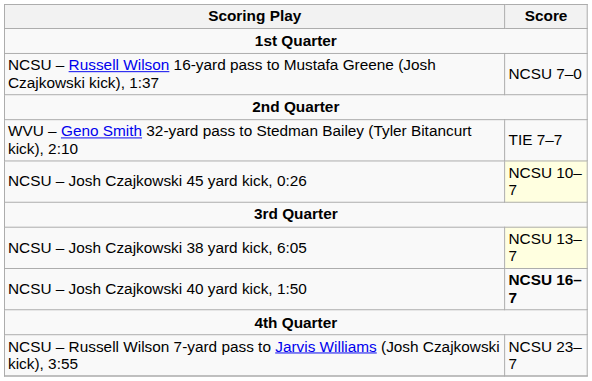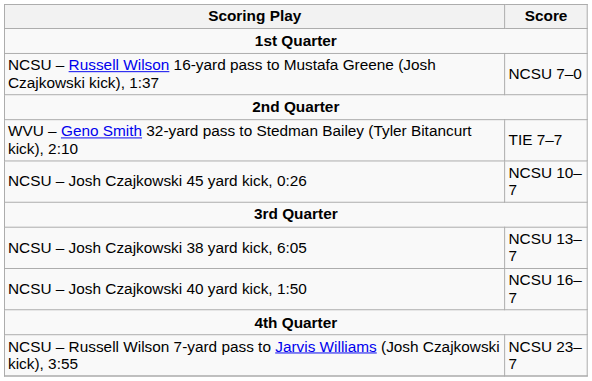(545, 181) lightyellow background -> (545, 181) no background
(545, 247) lightyellow background -> (545, 247) no background
(545, 289) bold -> (545, 289) normal
